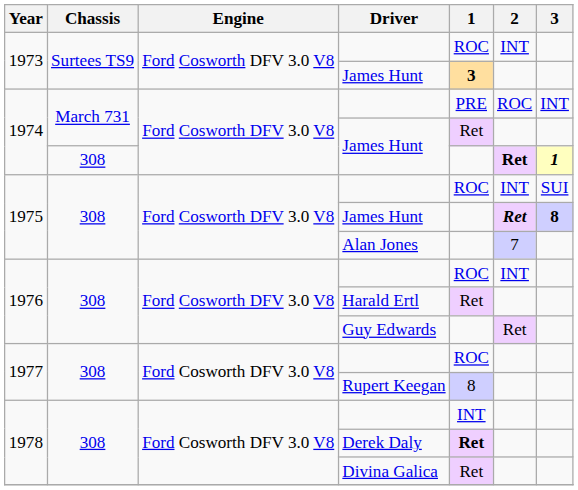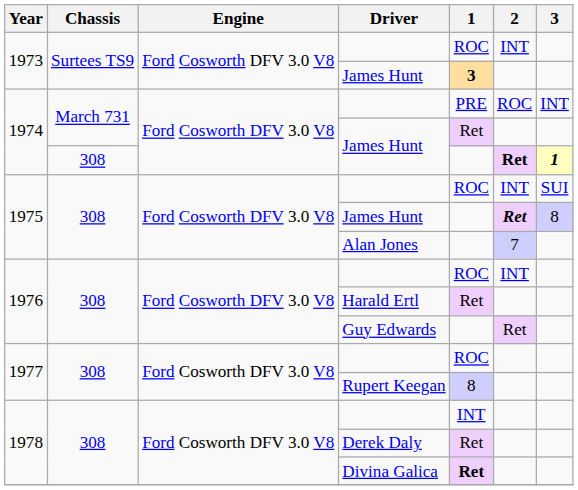(555, 216) bold -> (555, 216) normal
(471, 442) bold -> (471, 442) normal
(471, 470) normal -> (471, 470) bold
